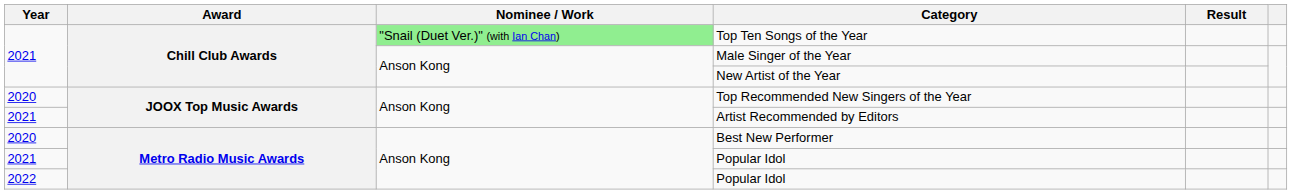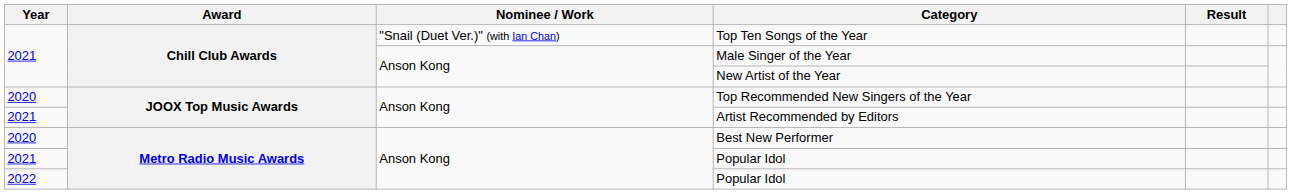(470, 35) lightgreen background -> (470, 35) no background
